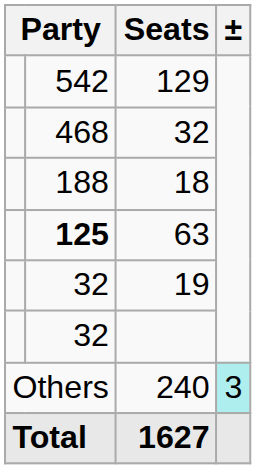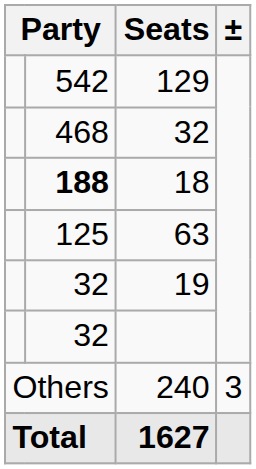(82, 183) normal -> (82, 183) bold
(82, 234) bold -> (82, 234) normal
(233, 387) paleturquoise background -> (233, 387) no background
